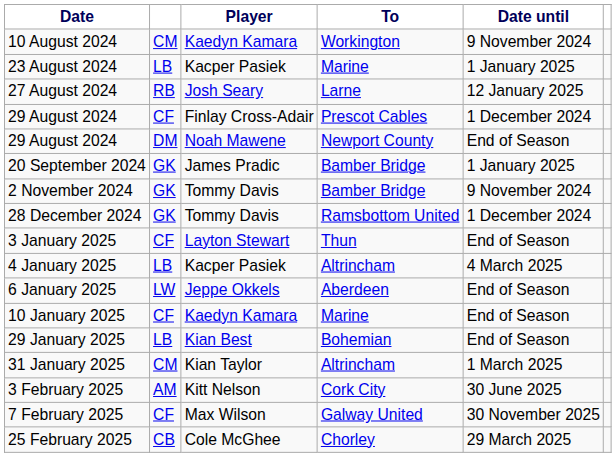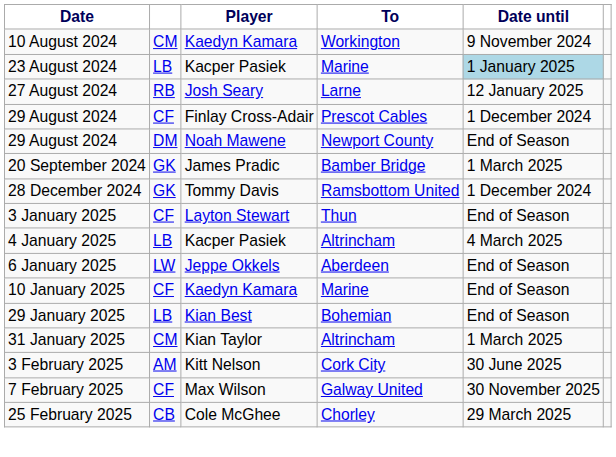(521, 66) no background -> (521, 66) lightblue background
(521, 166) 1 January 2025 -> (515, 166) 1 March 2025
- row: (70, 191)
